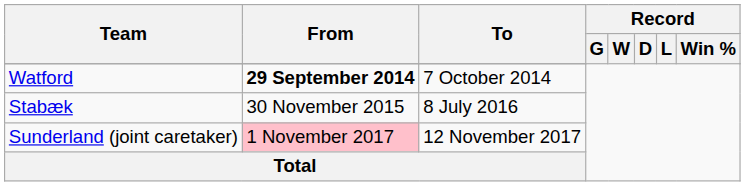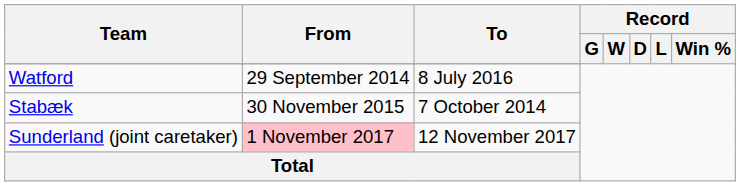(331, 78) bold -> (328, 78) normal
(487, 78) 7 October 2014 -> (465, 78) 8 July 2016
(471, 107) 8 July 2016 -> (482, 107) 7 October 2014
